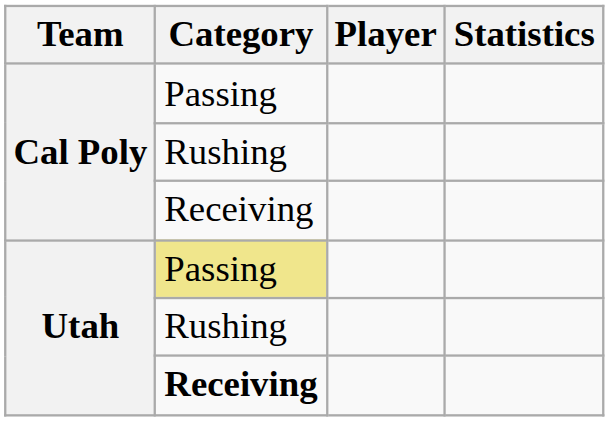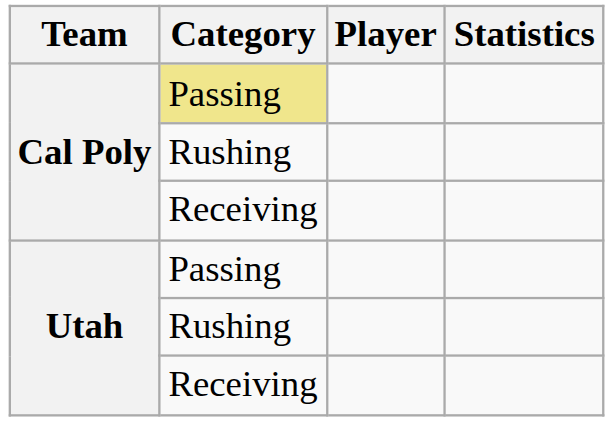(221, 92) no background -> (225, 92) khaki background
(221, 267) khaki background -> (225, 267) no background
(241, 384) bold -> (243, 384) normal
